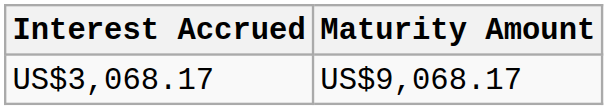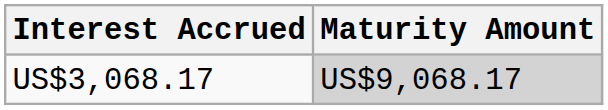(421, 80) no background -> (421, 80) lightgrey background
